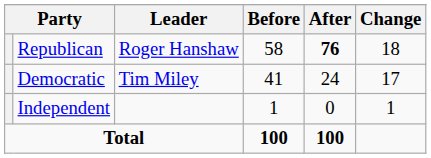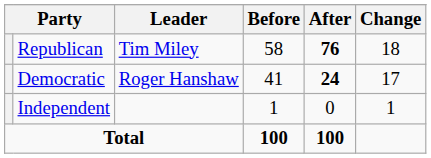(179, 49) Roger Hanshaw -> (159, 49) Tim Miley
(159, 78) Tim Miley -> (179, 78) Roger Hanshaw
(330, 78) normal -> (330, 78) bold
